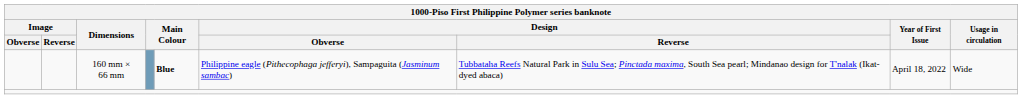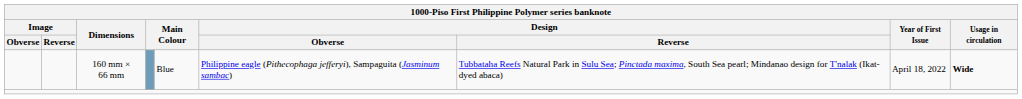(165, 69) bold -> (165, 69) normal
(962, 69) normal -> (963, 69) bold
